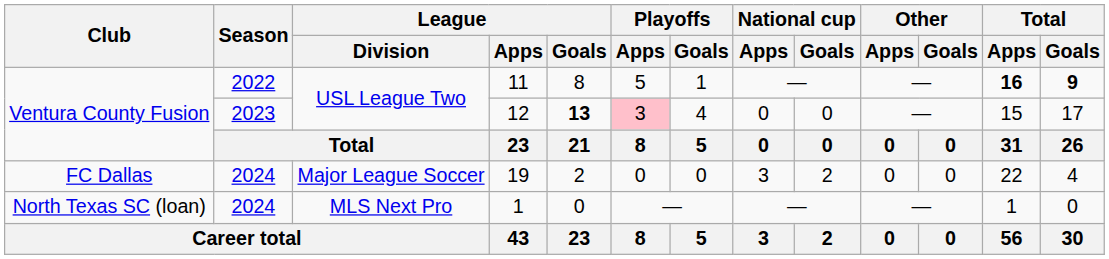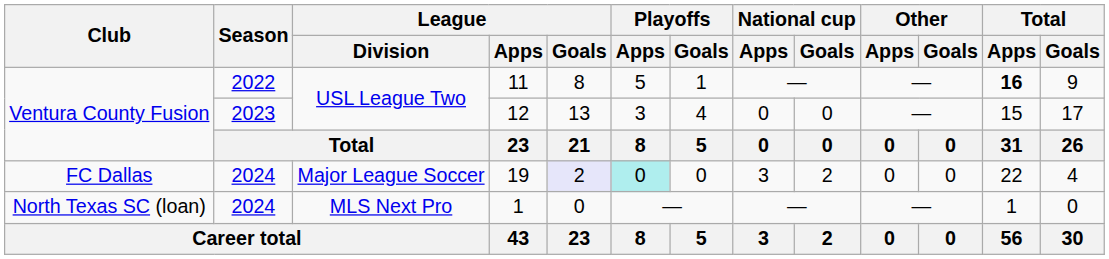(1073, 82) bold -> (1073, 82) normal
(579, 113) bold -> (579, 113) normal
(640, 113) pink background -> (640, 113) no background
(579, 176) no background -> (579, 176) lavender background
(640, 176) no background -> (640, 176) paleturquoise background
